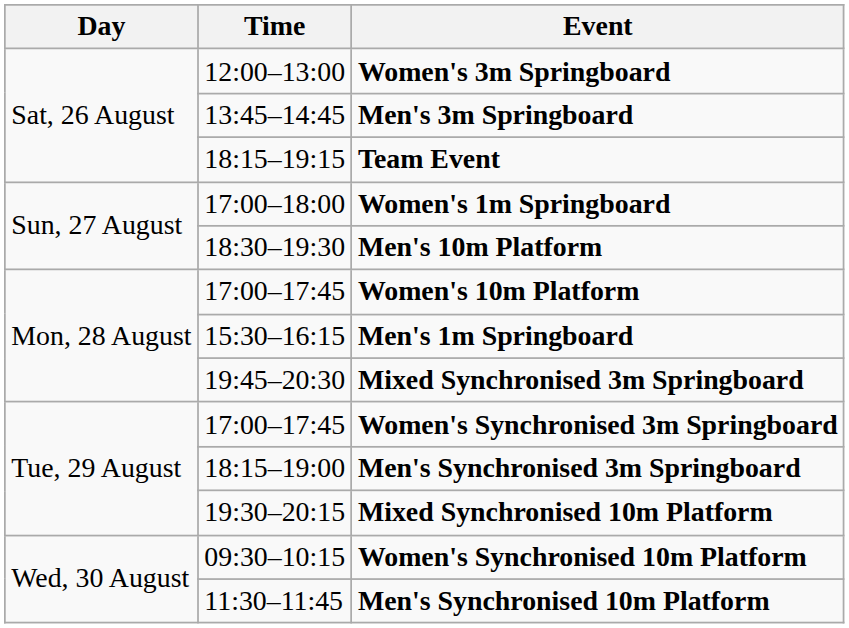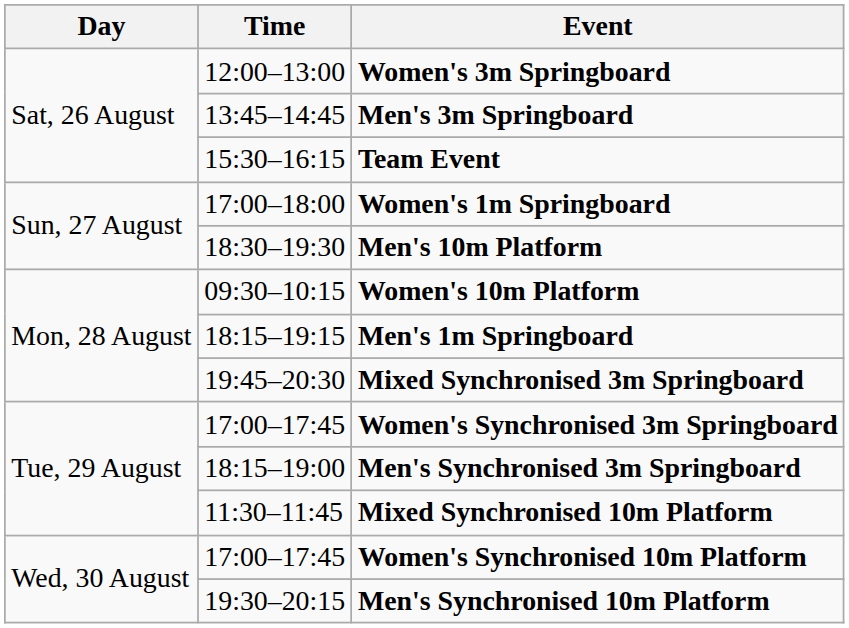(275, 159) 18:15–19:15 -> (275, 159) 15:30–16:15
(275, 291) 17:00–17:45 -> (275, 291) 09:30–10:15
(275, 335) 15:30–16:15 -> (275, 335) 18:15–19:15
(275, 512) 19:30–20:15 -> (274, 512) 11:30–11:45
(275, 556) 09:30–10:15 -> (275, 556) 17:00–17:45
(274, 600) 11:30–11:45 -> (275, 600) 19:30–20:15
